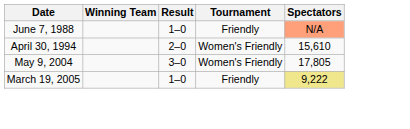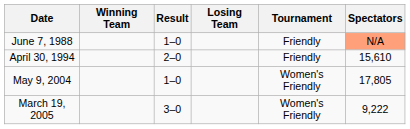+ column: (225, 18)
(240, 46) Women's Friendly -> (302, 58) Friendly
(177, 63) 3–0 -> (172, 80) 1–0
(177, 79) 1–0 -> (172, 109) 3–0
(240, 79) Friendly -> (302, 109) Women's Friendly
(314, 79) khaki background -> (375, 109) no background
